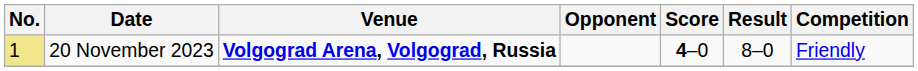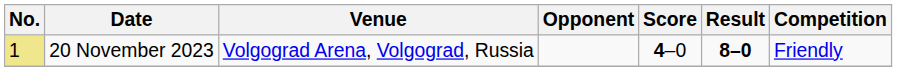(389, 50) bold -> (378, 50) normal
(757, 50) normal -> (735, 50) bold
